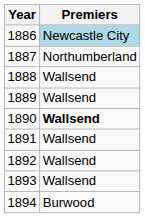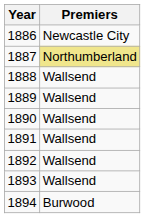(86, 35) lightblue background -> (86, 35) no background
(90, 56) no background -> (90, 56) khaki background
(71, 118) bold -> (69, 118) normal
